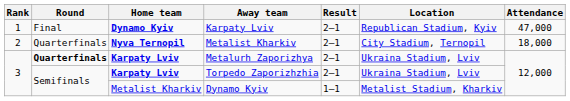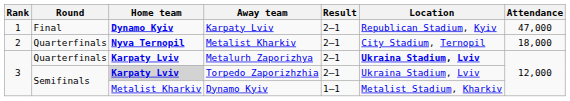(70, 58) bold -> (70, 58) normal
(421, 58) normal -> (421, 58) bold
(145, 73) no background -> (145, 73) lightgrey background
